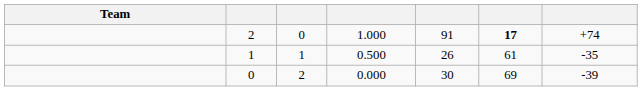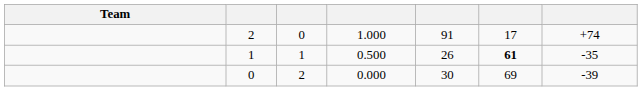(511, 34) bold -> (511, 34) normal
(511, 55) normal -> (511, 55) bold
